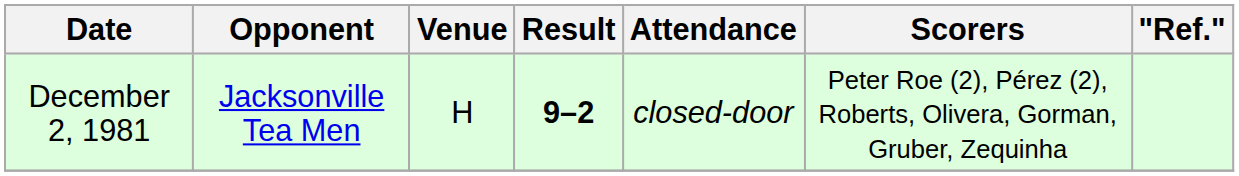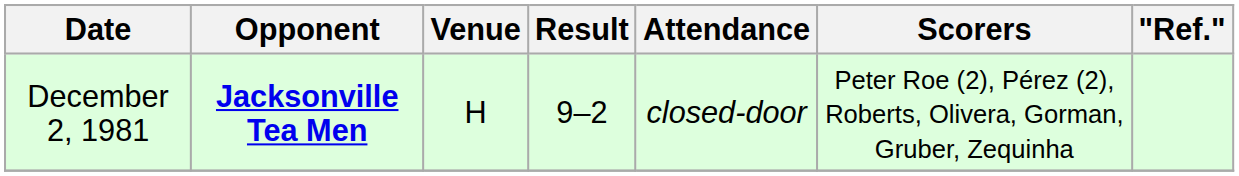(302, 112) normal -> (307, 112) bold
(569, 112) bold -> (582, 112) normal
